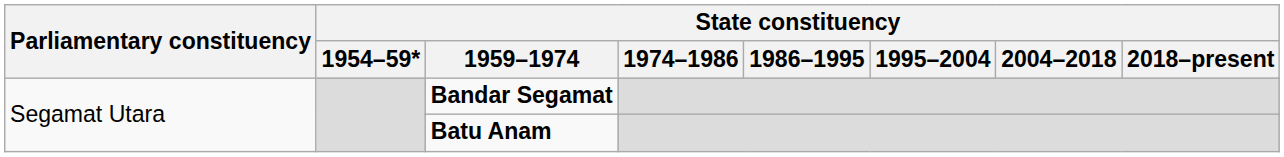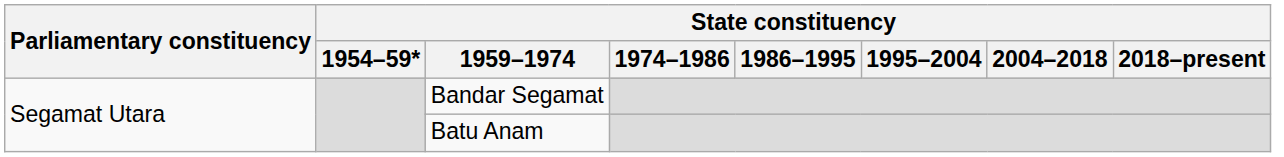(522, 95) bold -> (517, 95) normal
(491, 132) bold -> (487, 132) normal
